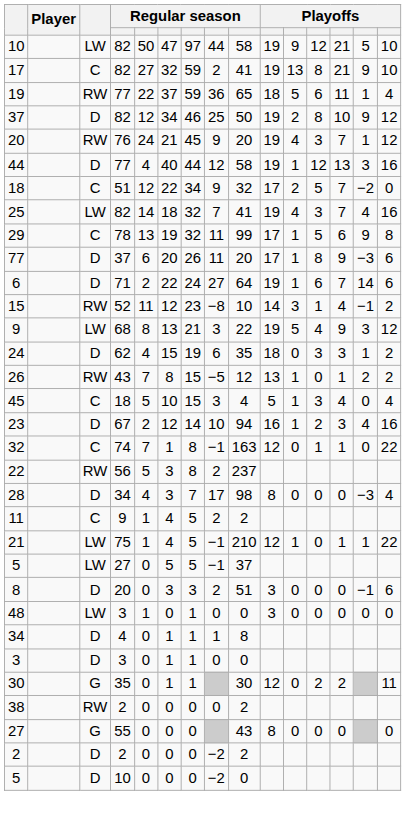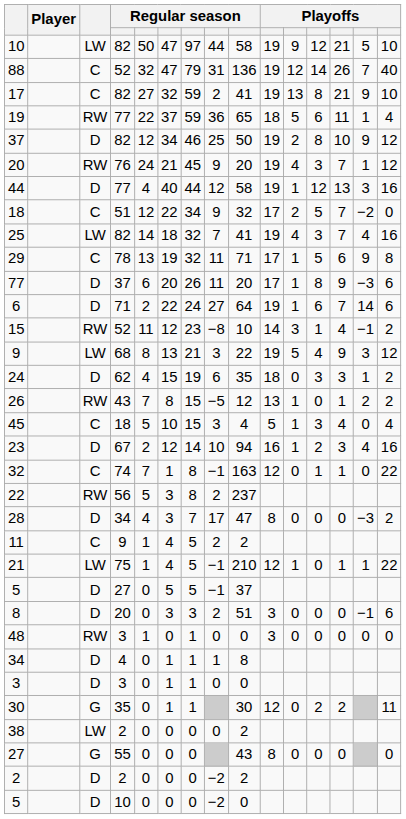+ row: (16, 70)
(244, 235) 99 -> (244, 259) 71
(244, 495) 98 -> (244, 518) 47
(389, 495) 4 -> (389, 518) 2
(95, 565) LW -> (95, 589) D
(95, 613) LW -> (95, 636) RW
(95, 707) RW -> (95, 731) LW
